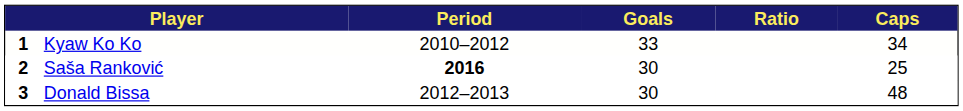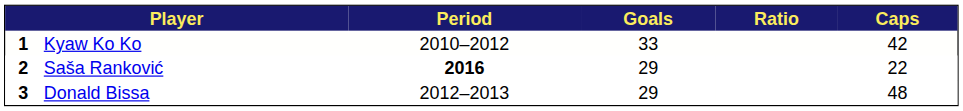(897, 43) 34 -> (897, 43) 42
(648, 68) 30 -> (648, 68) 29
(897, 68) 25 -> (897, 68) 22
(648, 93) 30 -> (648, 93) 29
